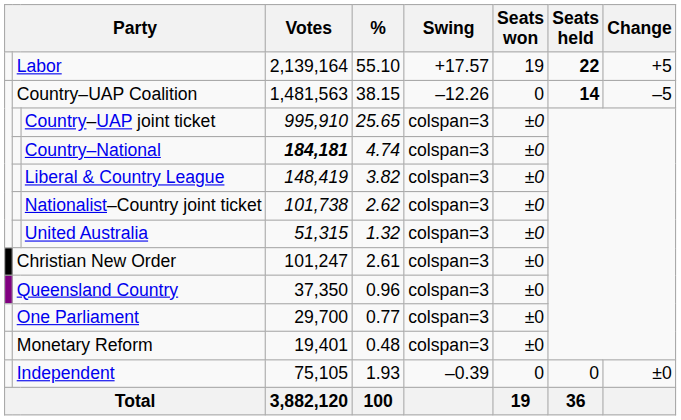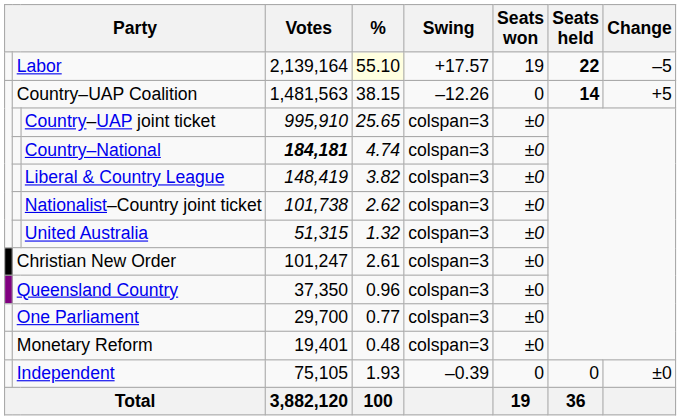(378, 66) no background -> (378, 66) lightyellow background
(662, 66) +5 -> (662, 66) –5
(662, 94) –5 -> (662, 94) +5
